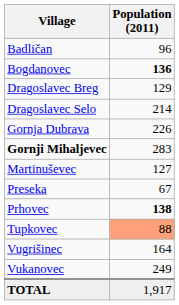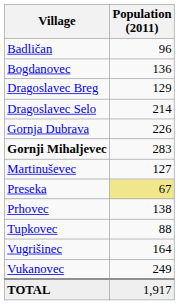(162, 68) bold -> (162, 68) normal
(165, 189) no background -> (165, 189) khaki background
(162, 209) bold -> (162, 209) normal
(165, 229) lightsalmon background -> (165, 229) no background
